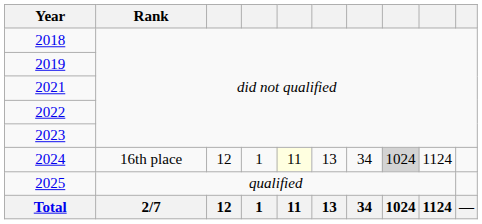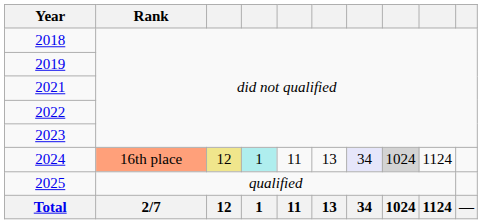(151, 159) no background -> (151, 159) lightsalmon background
(224, 159) no background -> (224, 159) khaki background
(259, 159) no background -> (259, 159) paleturquoise background
(294, 159) lightyellow background -> (294, 159) no background
(364, 159) no background -> (364, 159) lavender background
